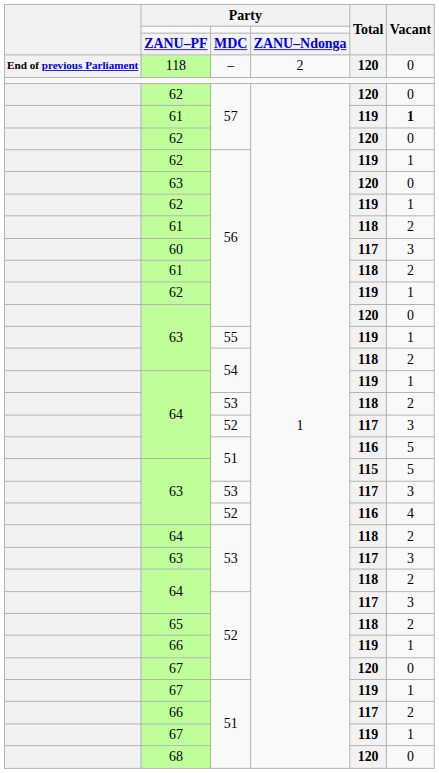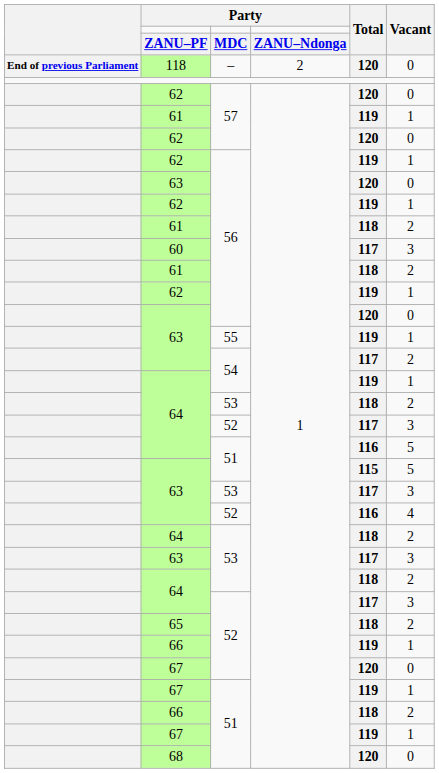(410, 116) bold -> (410, 116) normal
(368, 359) 118 -> (368, 359) 117
(368, 712) 117 -> (368, 712) 118
